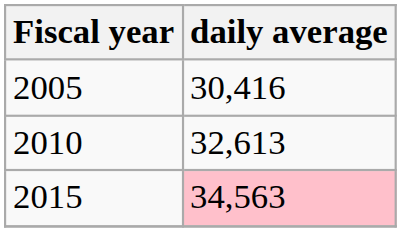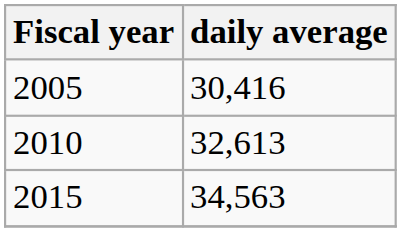(238, 197) pink background -> (238, 197) no background
